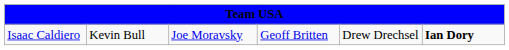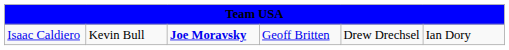(207, 34) normal -> (208, 34) bold
(449, 34) bold -> (448, 34) normal
